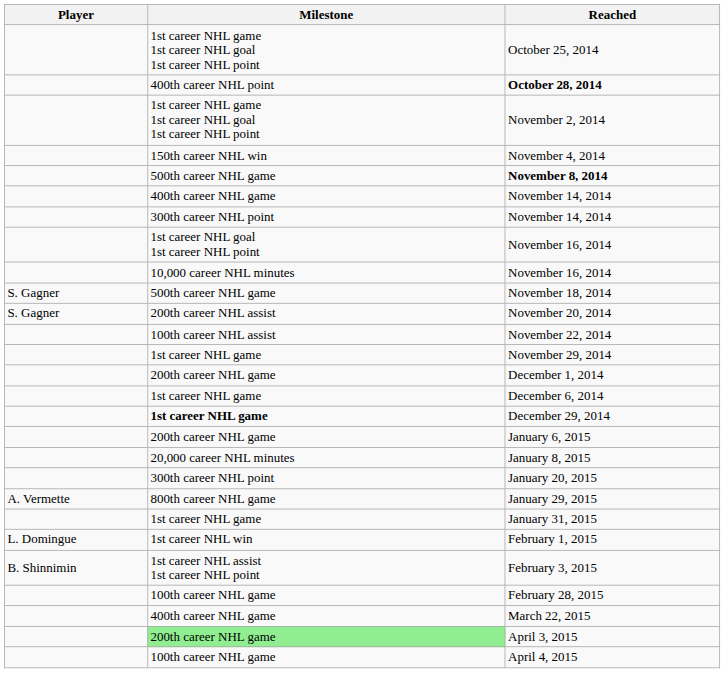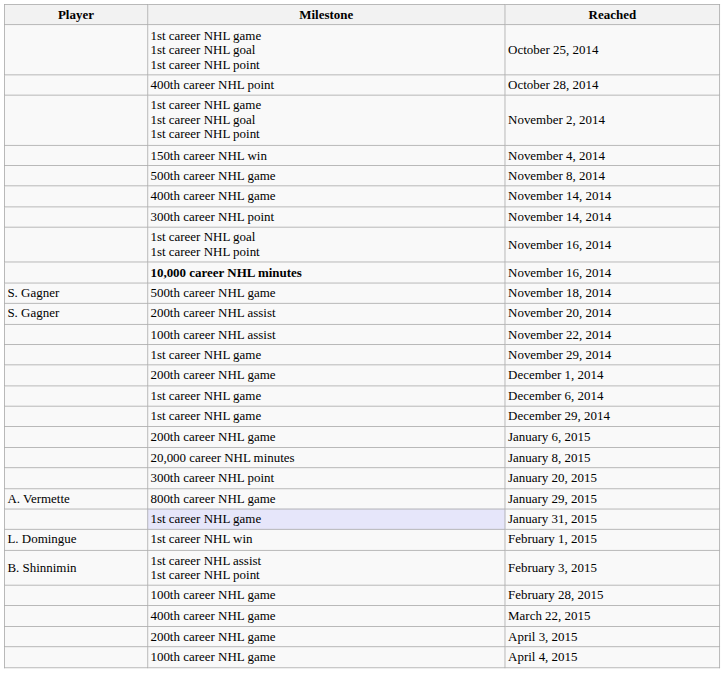(555, 85) bold -> (553, 85) normal
(558, 175) bold -> (556, 175) normal
(223, 272) normal -> (226, 272) bold
(209, 416) bold -> (206, 416) normal
(206, 519) no background -> (206, 519) lavender background
(213, 636) lightgreen background -> (213, 636) no background
